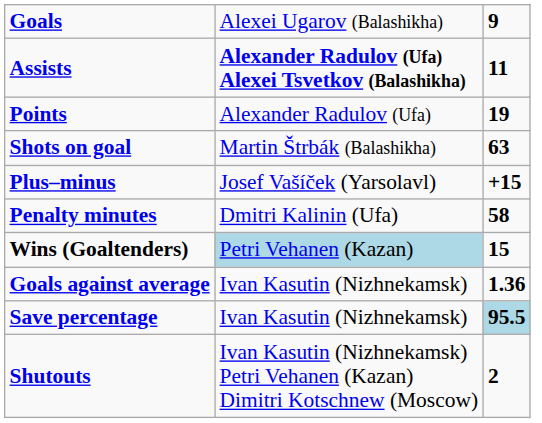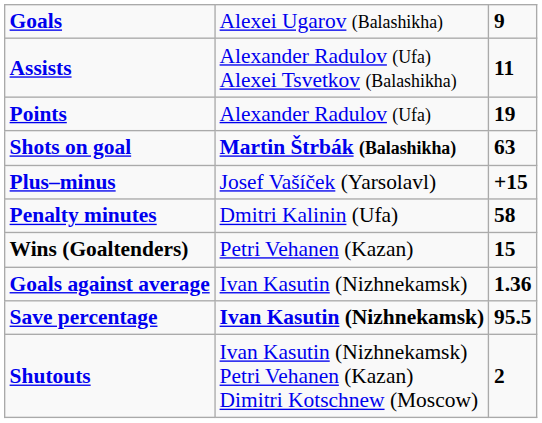(343, 67) bold -> (338, 67) normal
(328, 147) normal -> (338, 147) bold
(316, 249) lightblue background -> (316, 249) no background
(343, 317) normal -> (352, 317) bold
(507, 317) lightblue background -> (513, 317) no background
